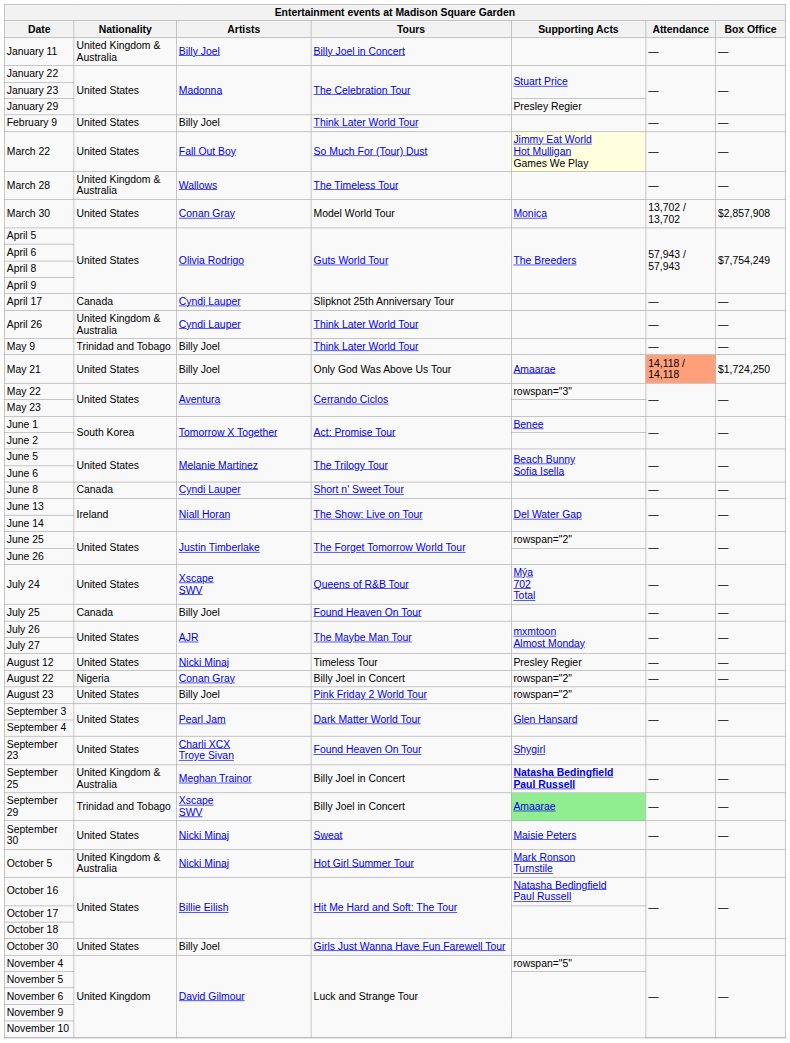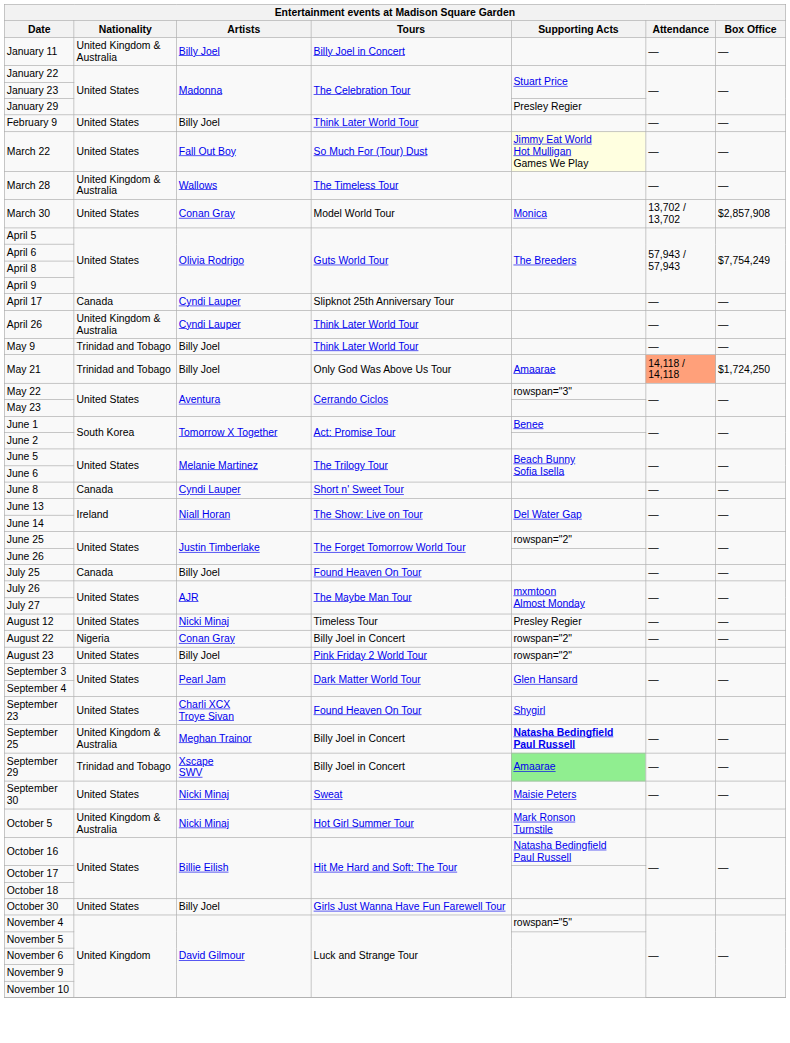(108, 369) United States -> (124, 369) Trinidad and Tobago
- row: (23, 584)
